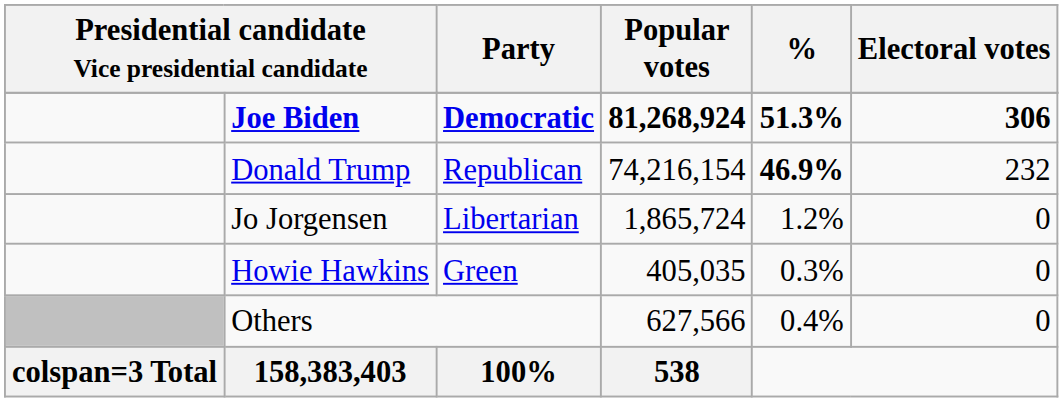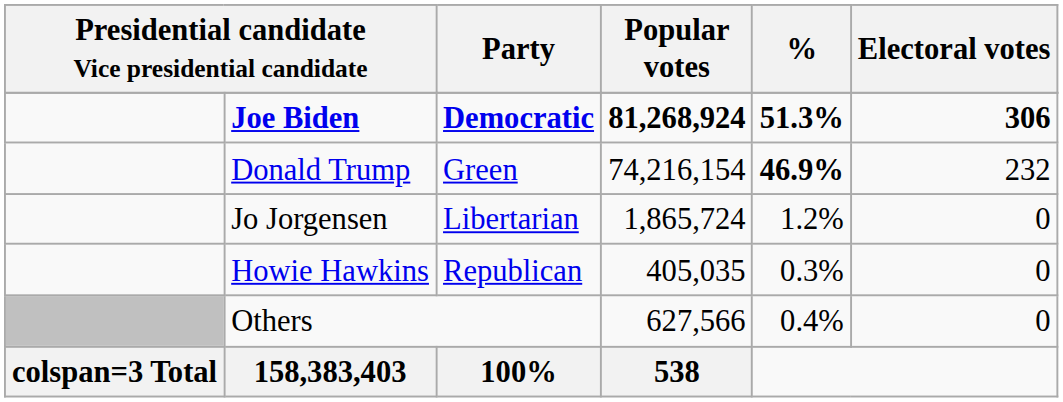(513, 168) Republican -> (480, 168) Green
(480, 270) Green -> (513, 270) Republican
